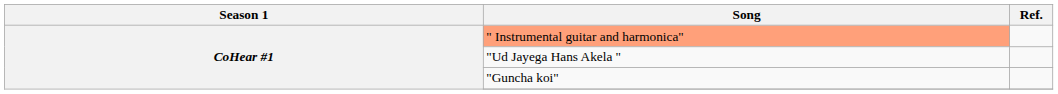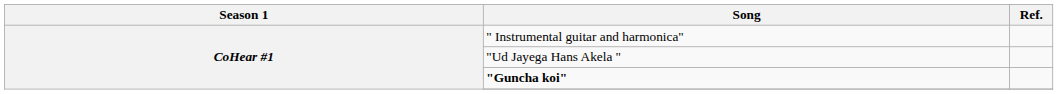(585, 36) lightsalmon background -> (585, 36) no background
(522, 78) normal -> (527, 78) bold
